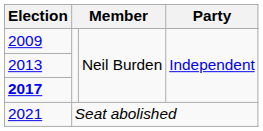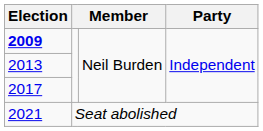(25, 41) normal -> (25, 41) bold
(25, 89) bold -> (25, 89) normal
